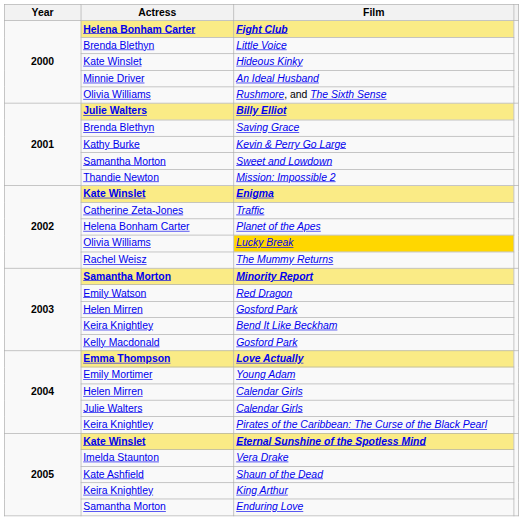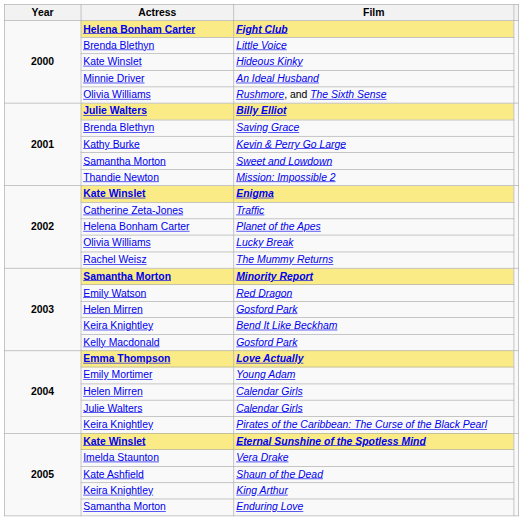(265, 243) gold background -> (265, 243) no background
